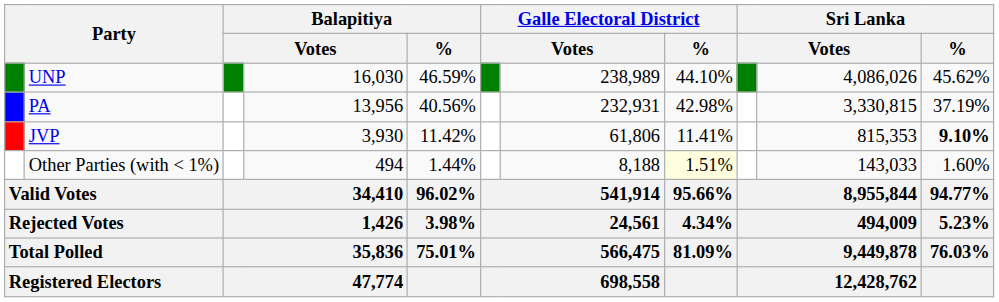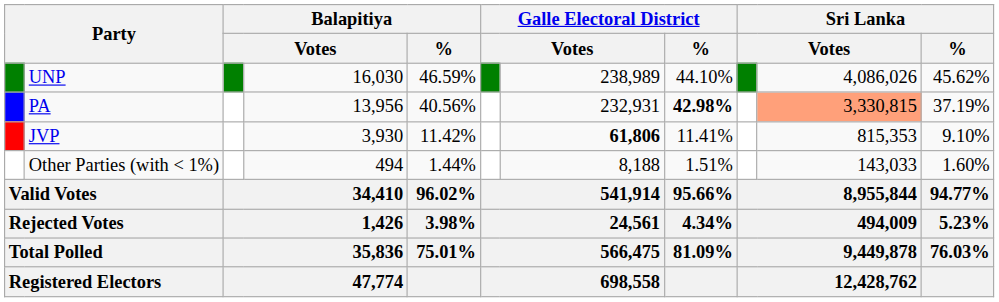(704, 106) normal -> (703, 106) bold
(880, 106) no background -> (880, 106) lightsalmon background
(635, 135) normal -> (635, 135) bold
(964, 135) bold -> (966, 135) normal
(709, 164) lightyellow background -> (709, 164) no background
